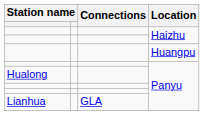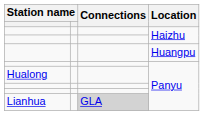(91, 102) no background -> (91, 102) lightgrey background
